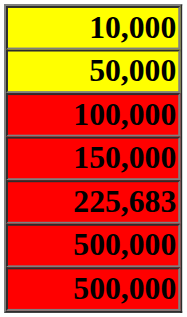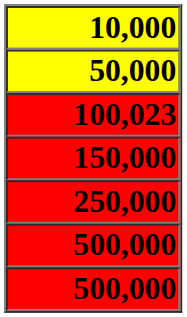(125, 114) 100,000 -> (125, 114) 100,023
(125, 201) 225,683 -> (125, 201) 250,000
